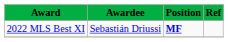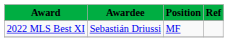(174, 28) bold -> (173, 28) normal
